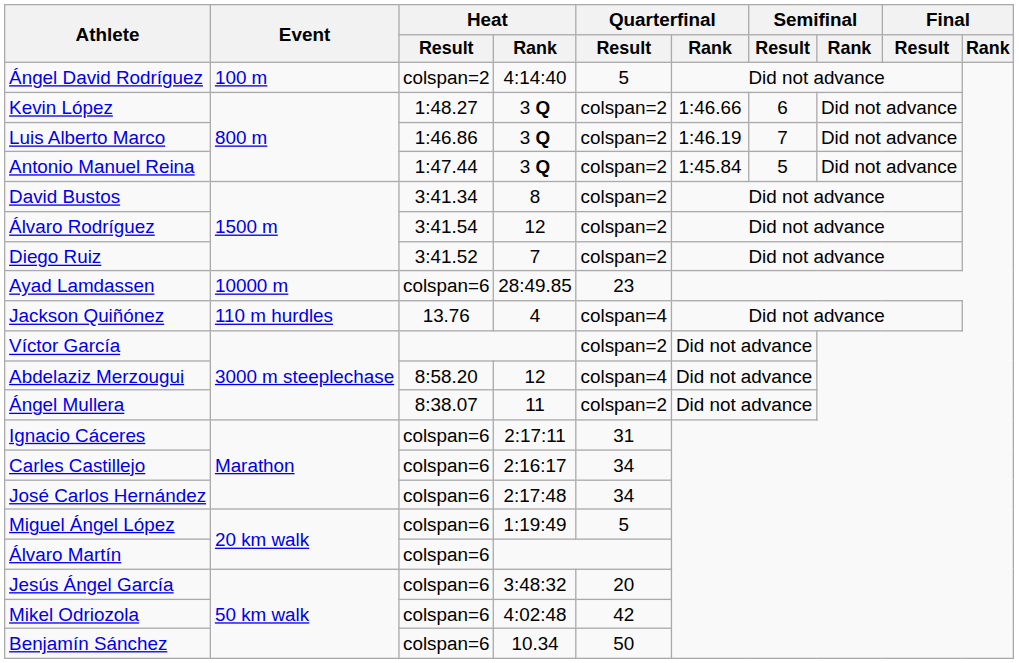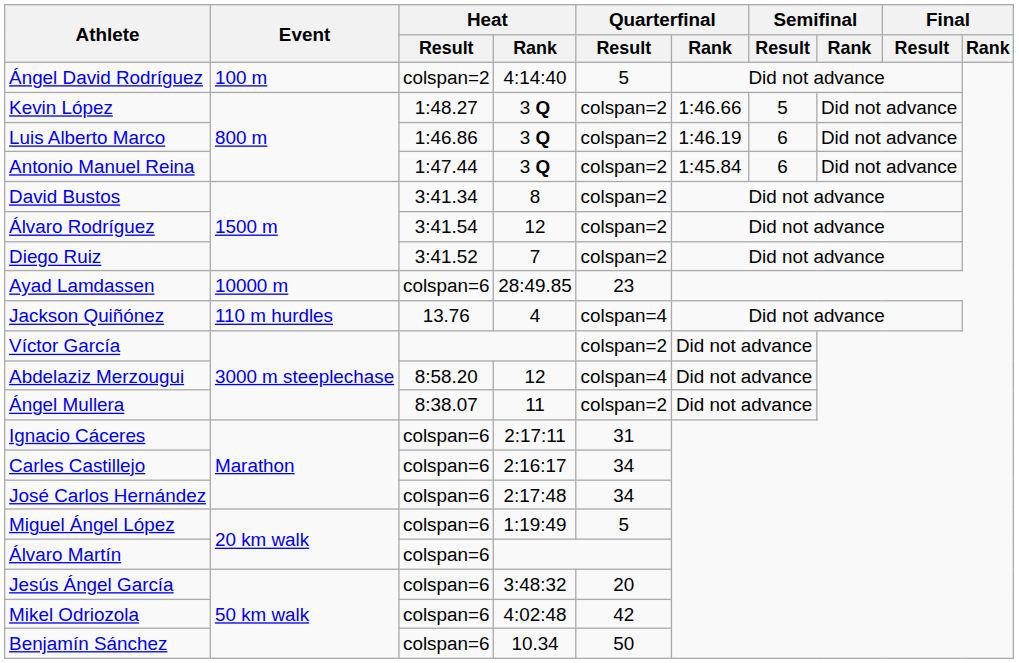(783, 108) 6 -> (783, 108) 5
(783, 137) 7 -> (783, 137) 6
(783, 167) 5 -> (783, 167) 6
